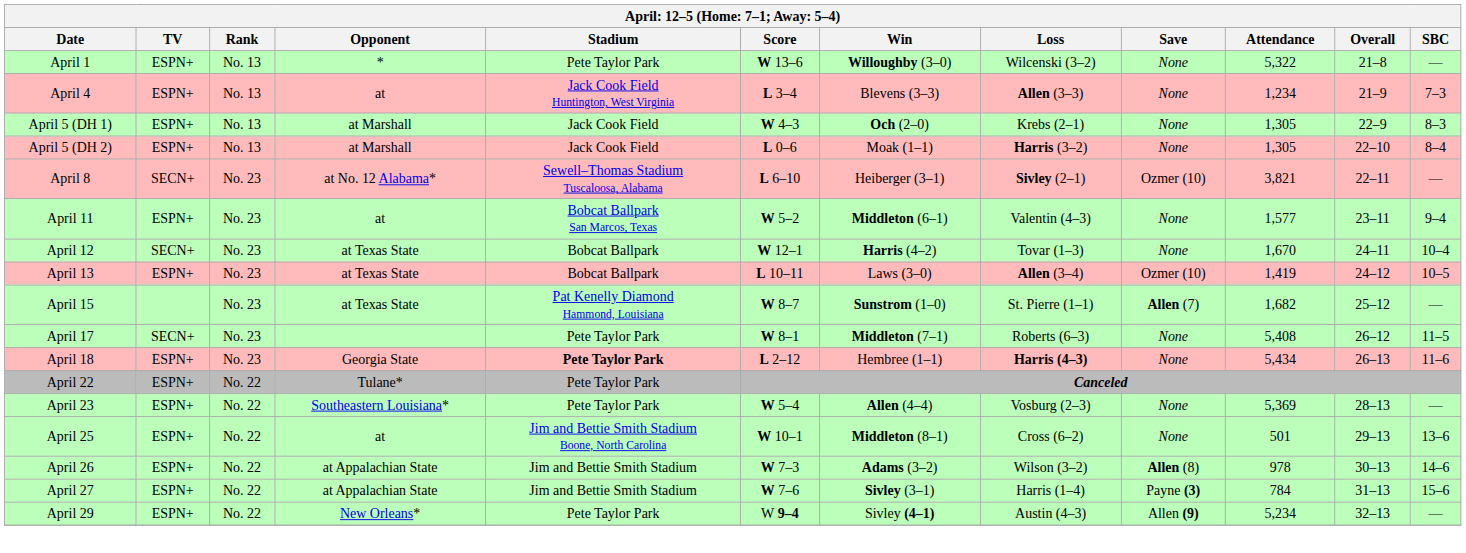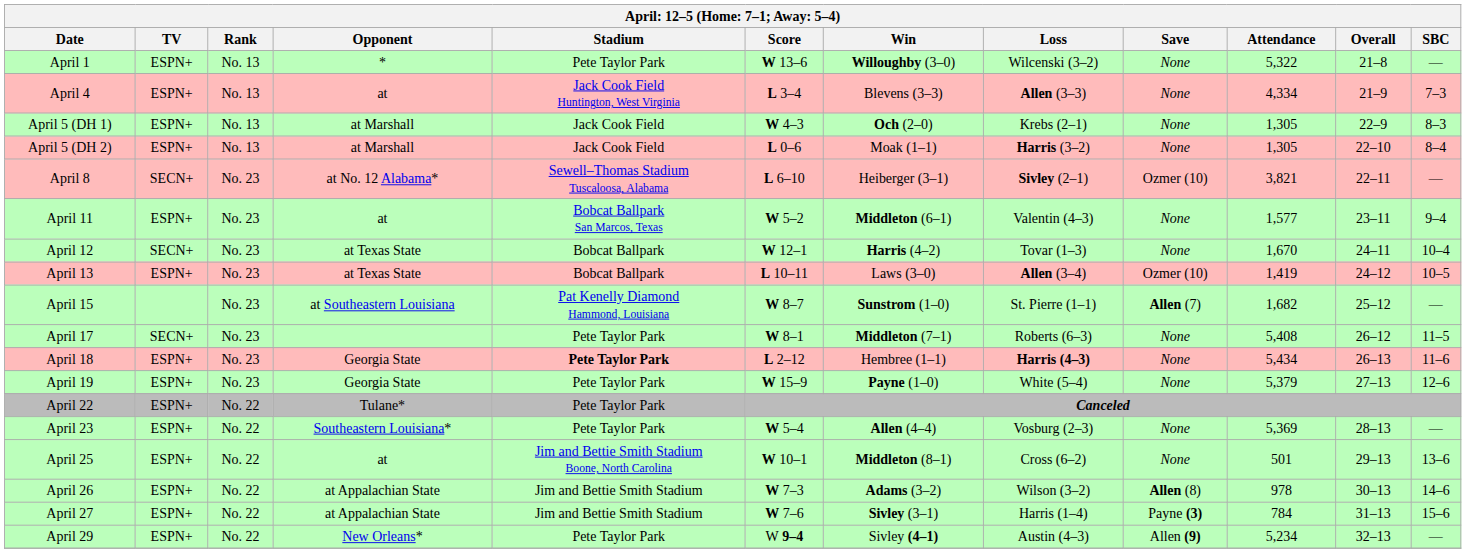(1280, 93) 1,234 -> (1281, 93) 4,334
(380, 304) at Texas State -> (382, 304) at Southeastern Louisiana
+ row: (70, 382)
